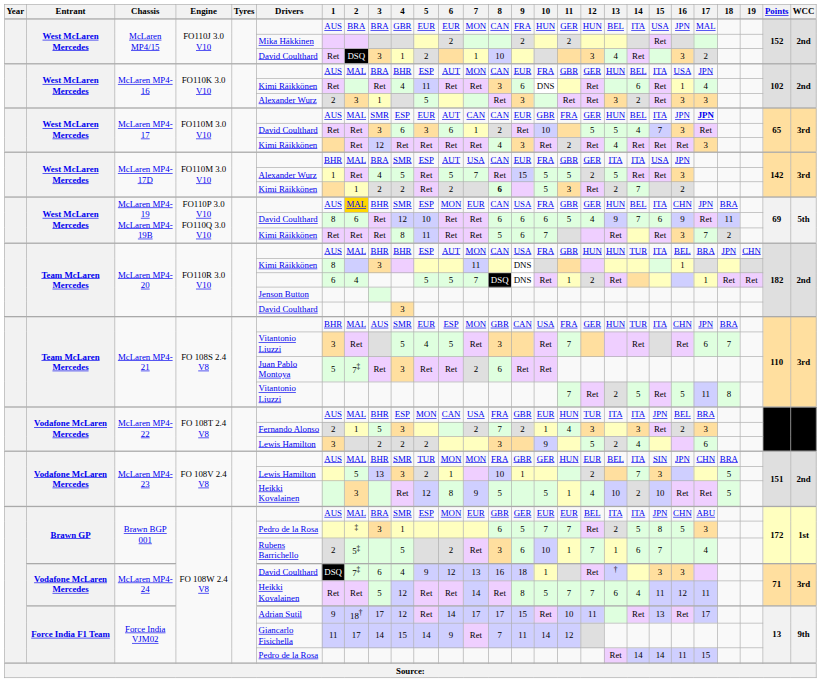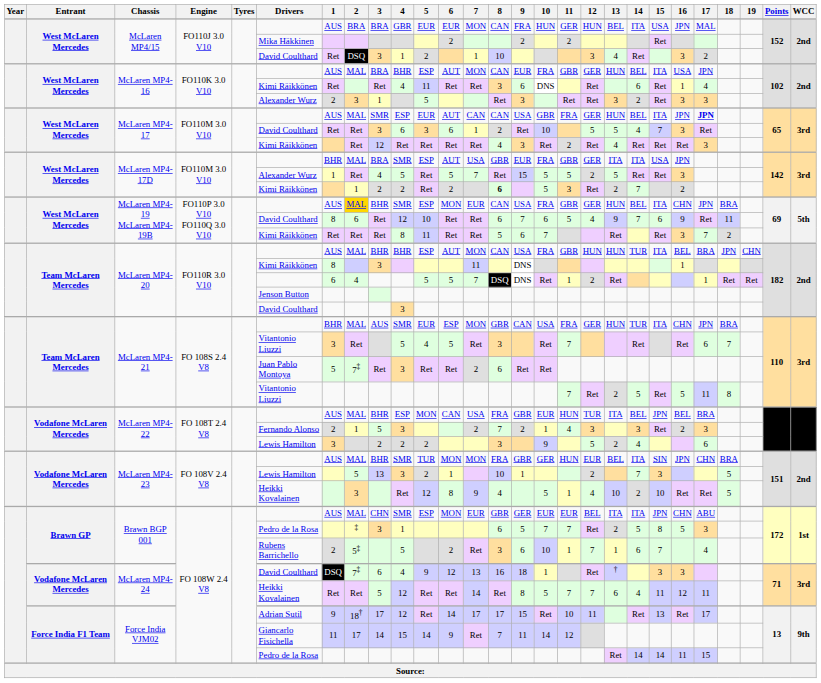(523, 115) EUR -> (523, 115) USA
(500, 159) CAN -> (500, 159) GBR
(523, 219) 6 -> (523, 219) 7
(638, 414) ITA -> (638, 414) BEL
(500, 493) 5 -> (500, 493) 4
(380, 513) BRA -> (380, 513) CHN
